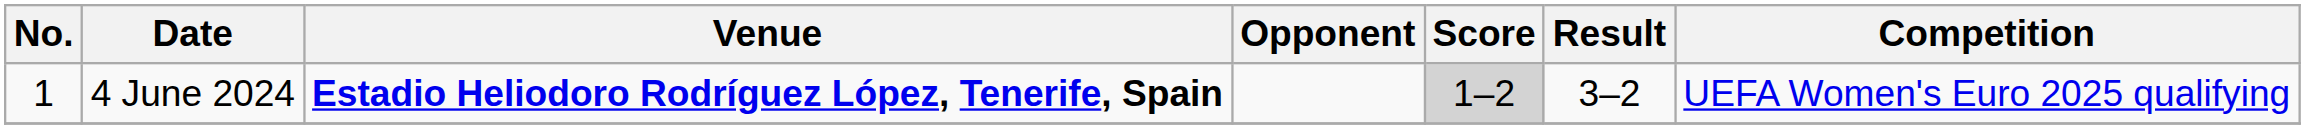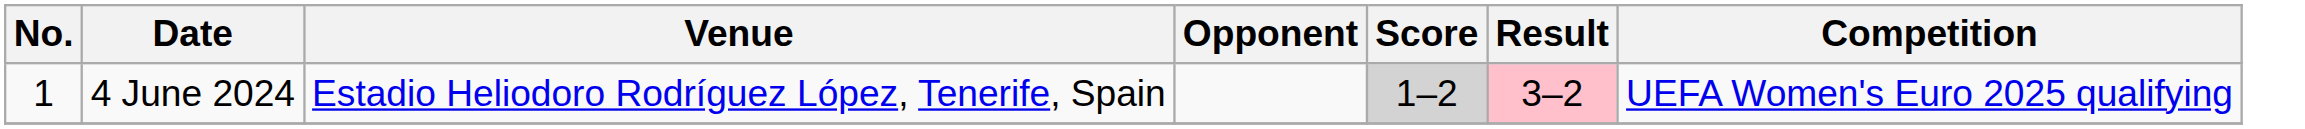(768, 92) bold -> (739, 92) normal
(1609, 92) no background -> (1552, 92) pink background
